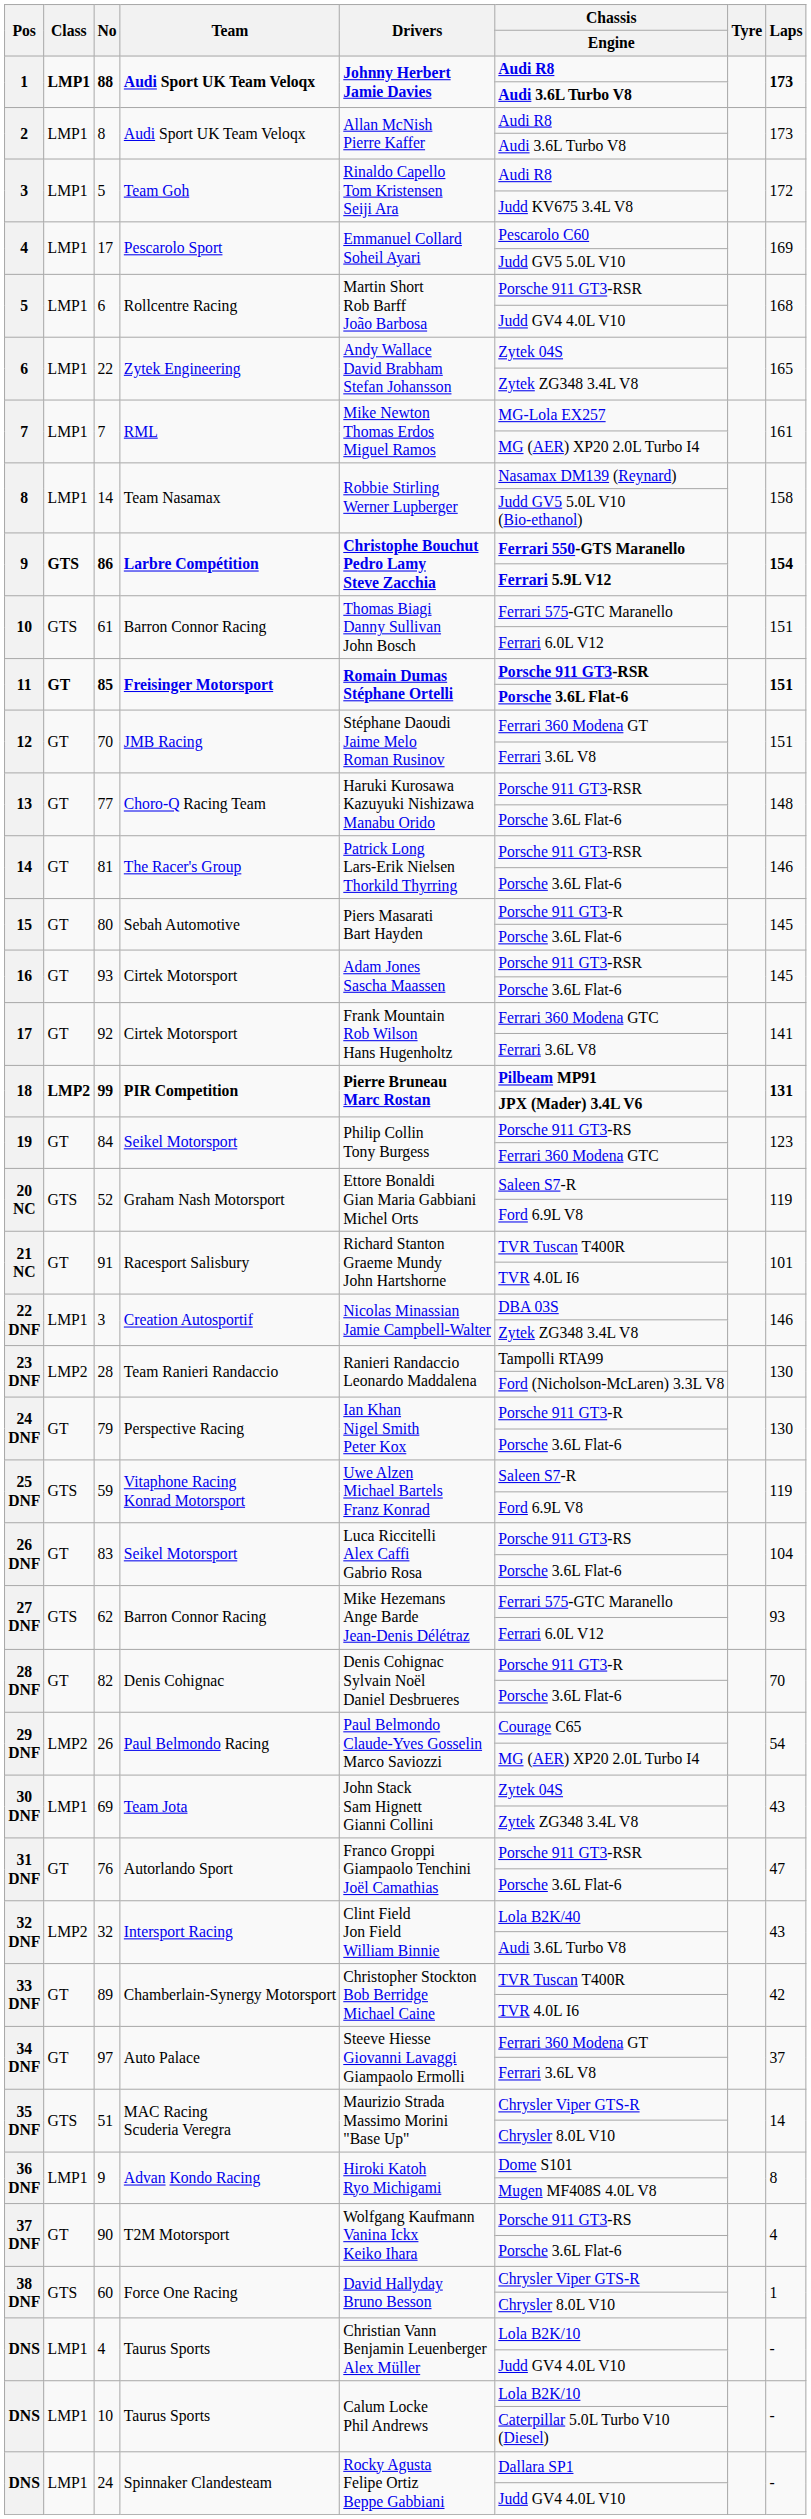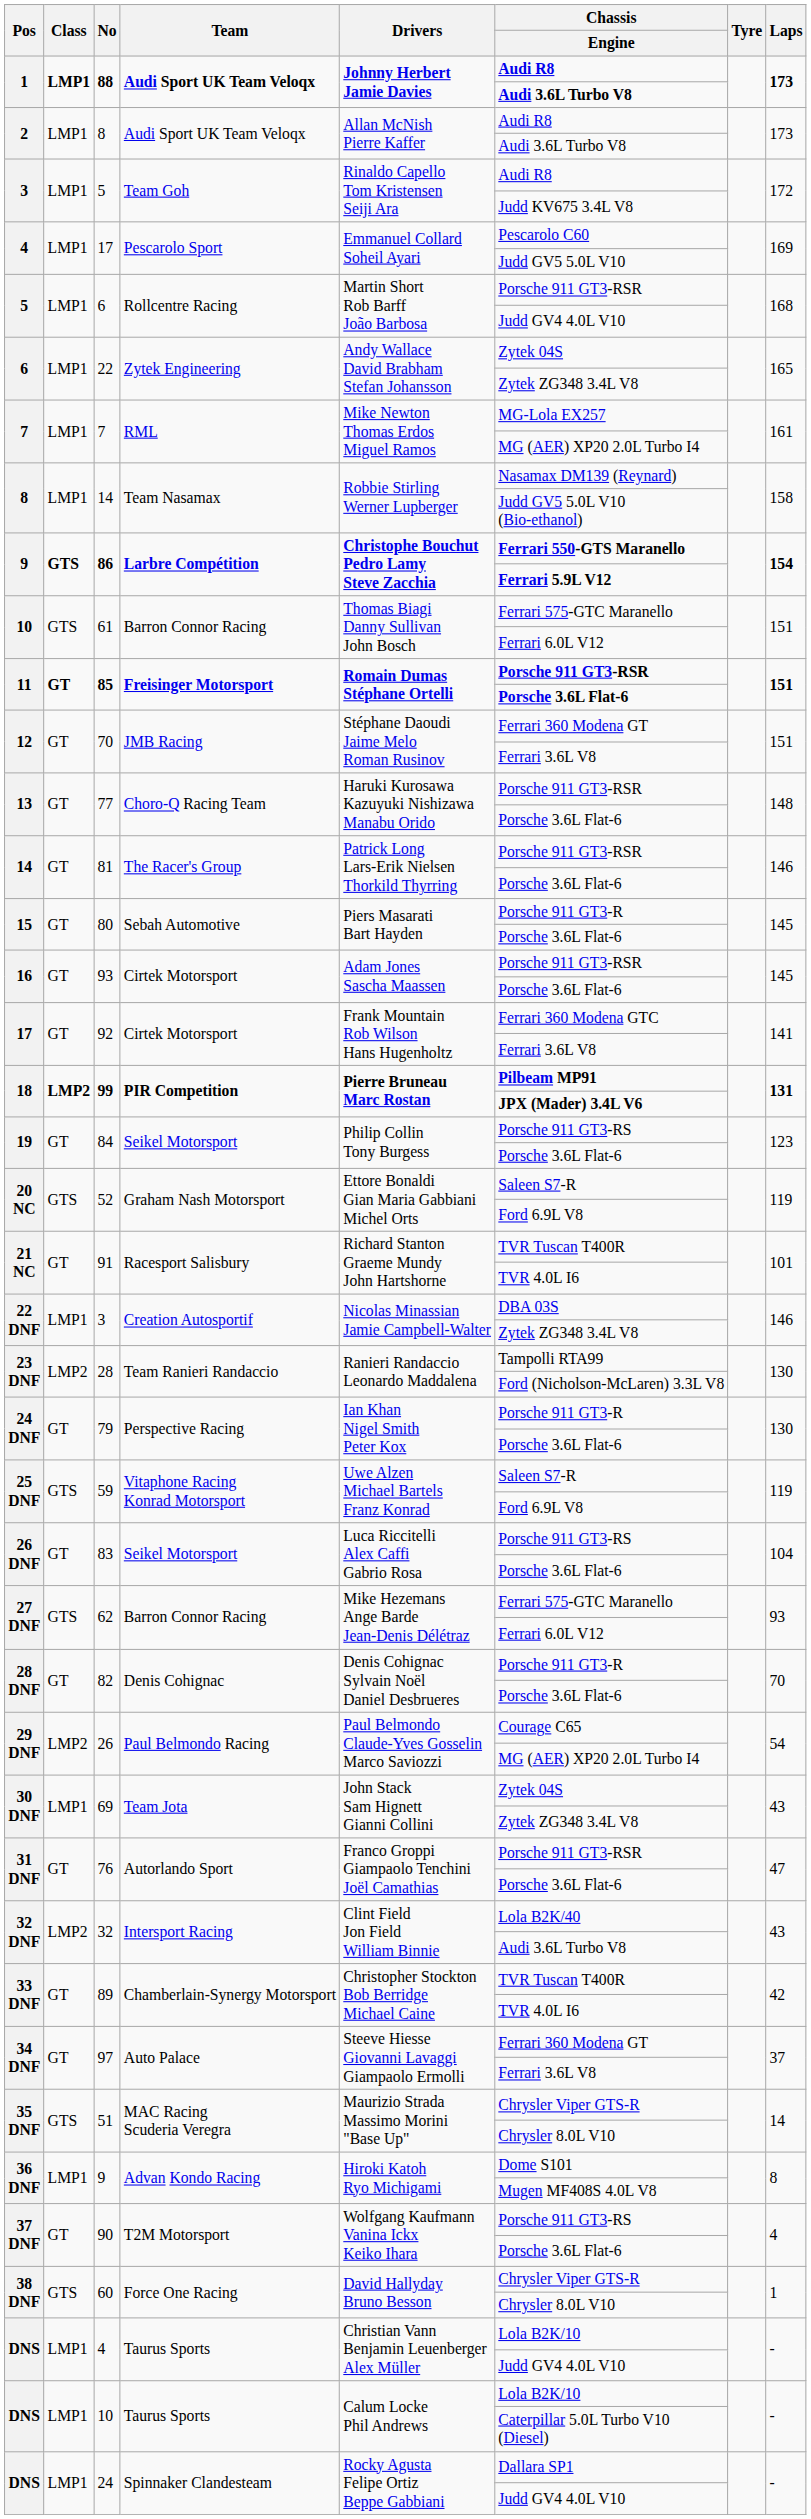(578, 1155) Ferrari 360 Modena GTC -> (560, 1155) Porsche 3.6L Flat-6
